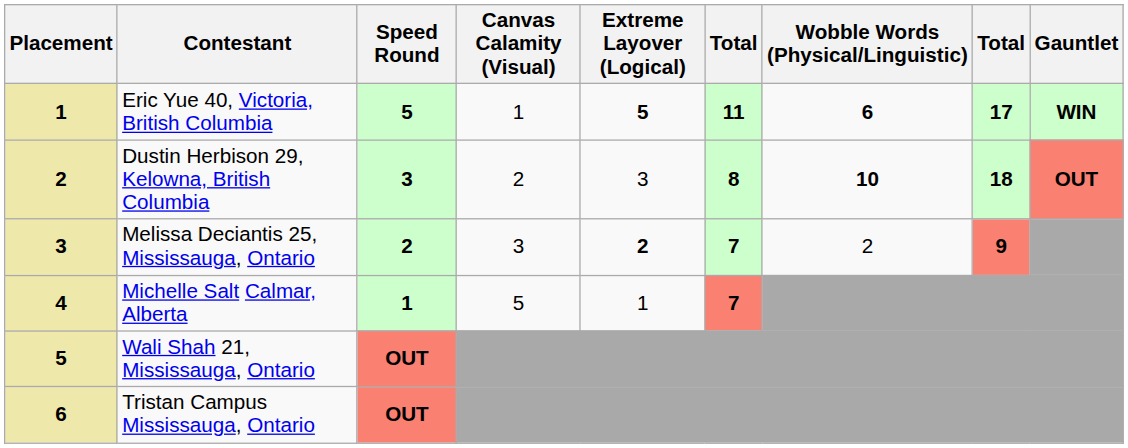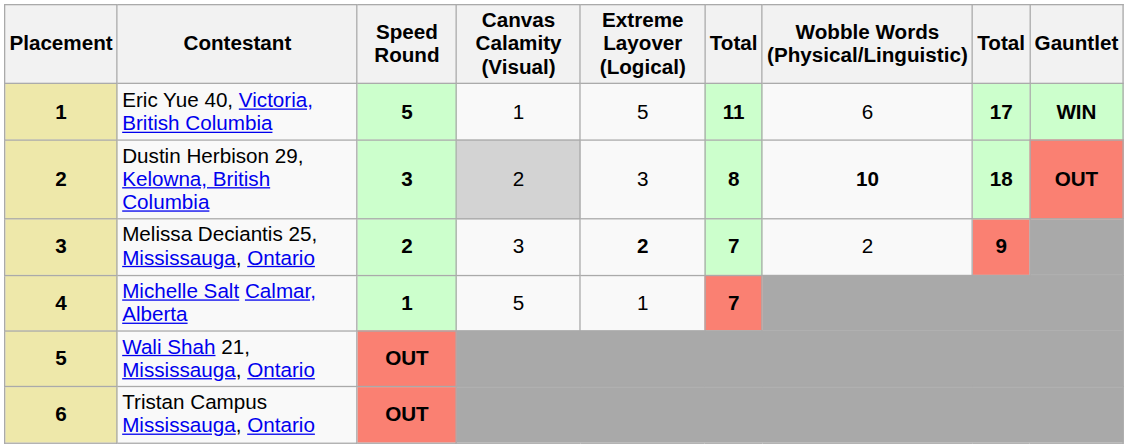(643, 111) bold -> (643, 111) normal
(867, 111) bold -> (867, 111) normal
(519, 179) no background -> (519, 179) lightgrey background
